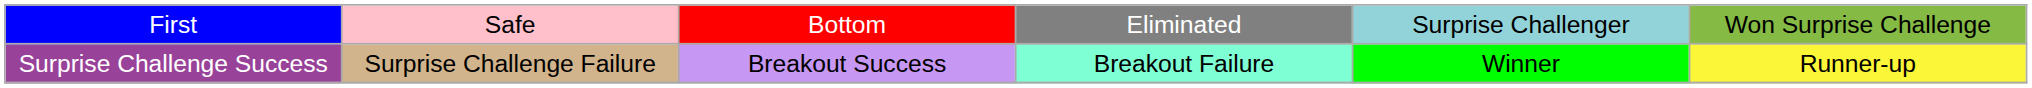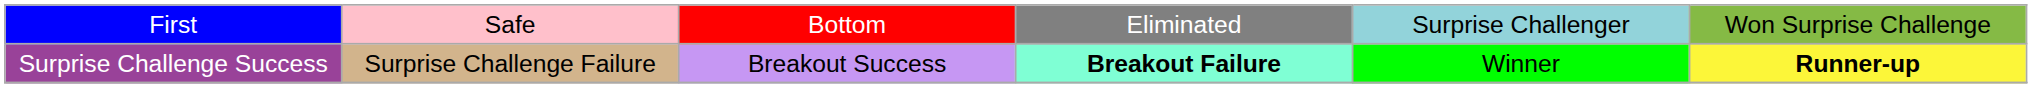(1184, 63) normal -> (1184, 63) bold
(1858, 63) normal -> (1858, 63) bold
